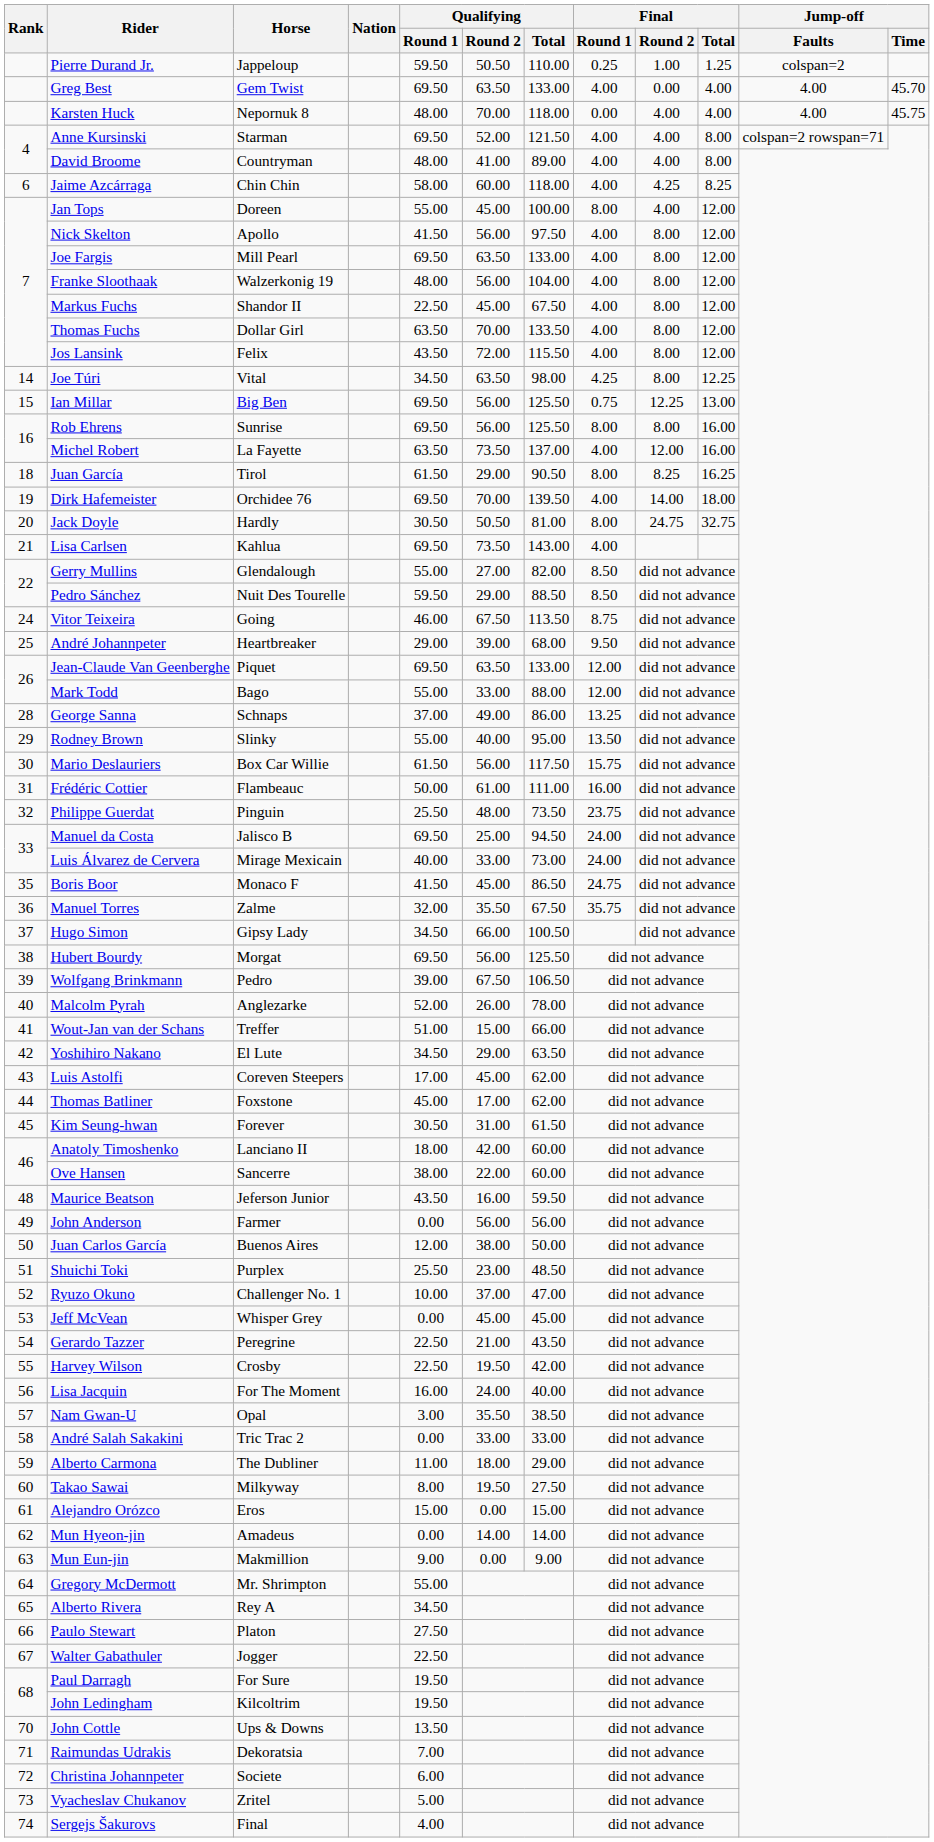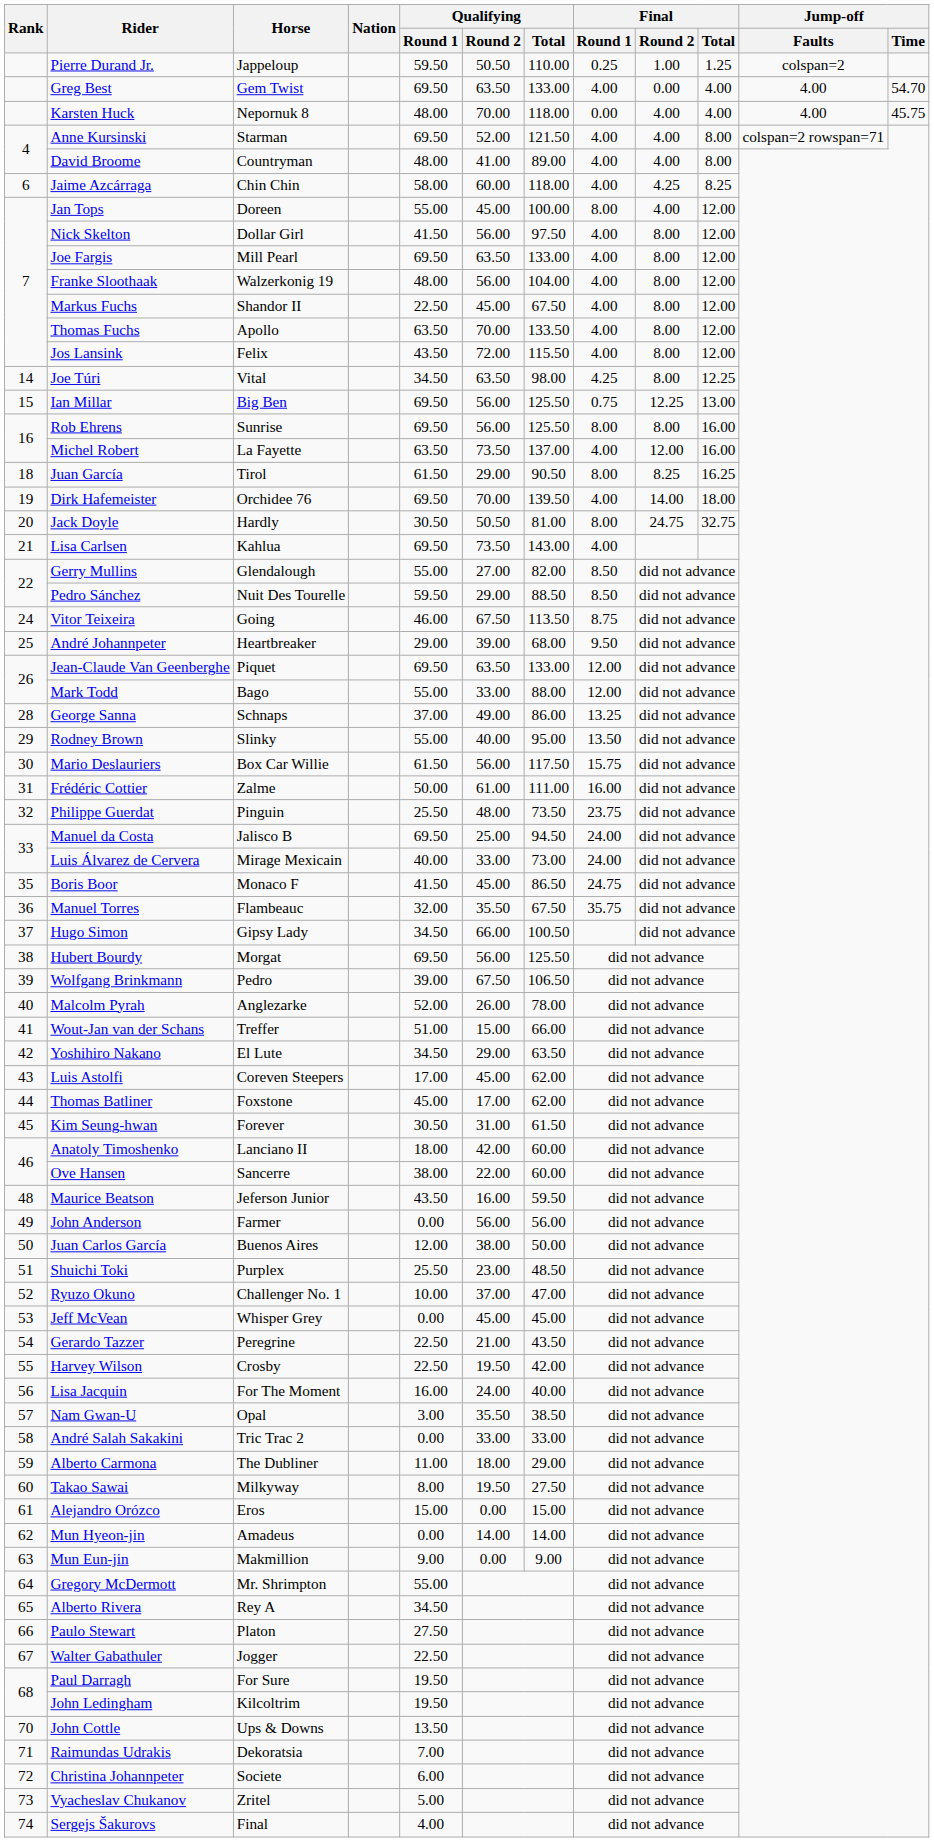(908, 88) 45.70 -> (908, 88) 54.70
(258, 233) Apollo -> (270, 233) Dollar Girl
(270, 329) Dollar Girl -> (258, 329) Apollo
(270, 787) Flambeauc -> (256, 787) Zalme
(256, 908) Zalme -> (270, 908) Flambeauc
